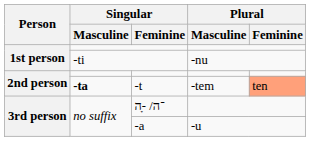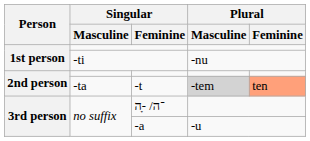(81, 86) bold -> (80, 86) normal
(202, 86) no background -> (202, 86) lightgrey background
